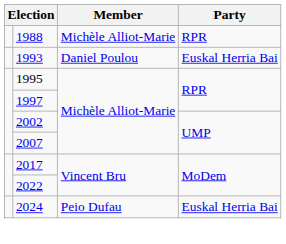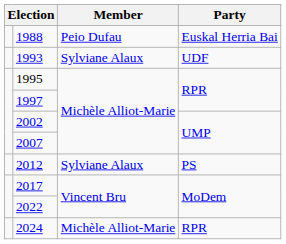(118, 36) Michèle Alliot-Marie -> (91, 36) Peio Dufau
(194, 36) RPR -> (230, 36) Euskal Herria Bai
(99, 57) Daniel Poulou -> (102, 57) Sylviane Alaux
(230, 57) Euskal Herria Bai -> (195, 57) UDF
+ row: (29, 164)
(91, 206) Peio Dufau -> (118, 228) Michèle Alliot-Marie
(230, 206) Euskal Herria Bai -> (194, 228) RPR
